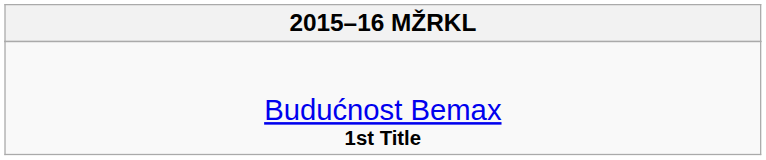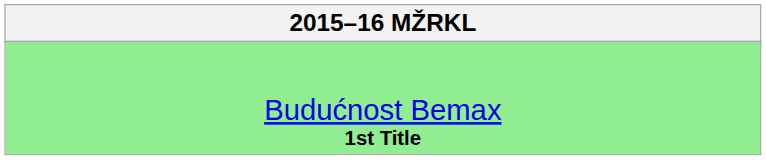(383, 120) no background -> (383, 120) lightgreen background
